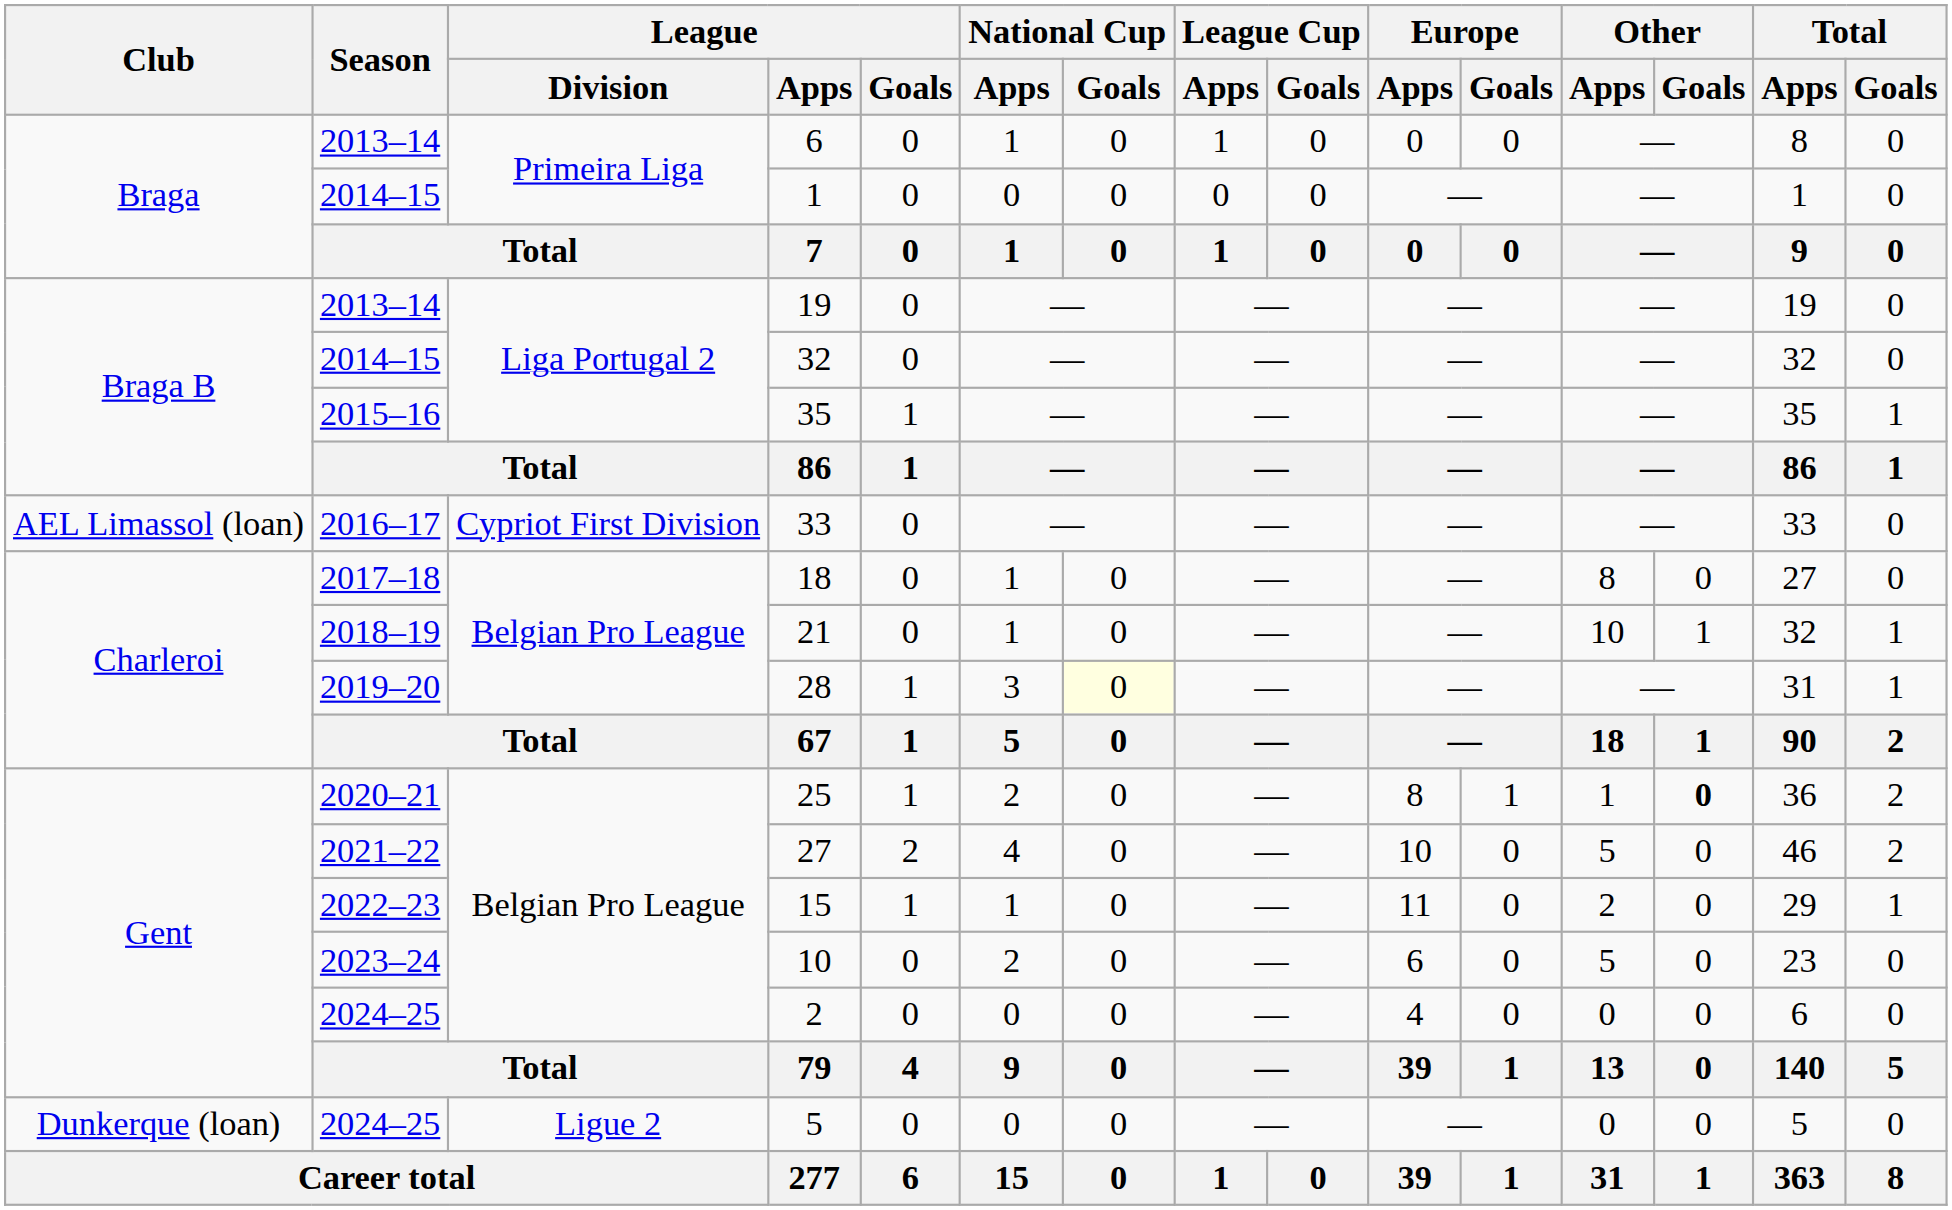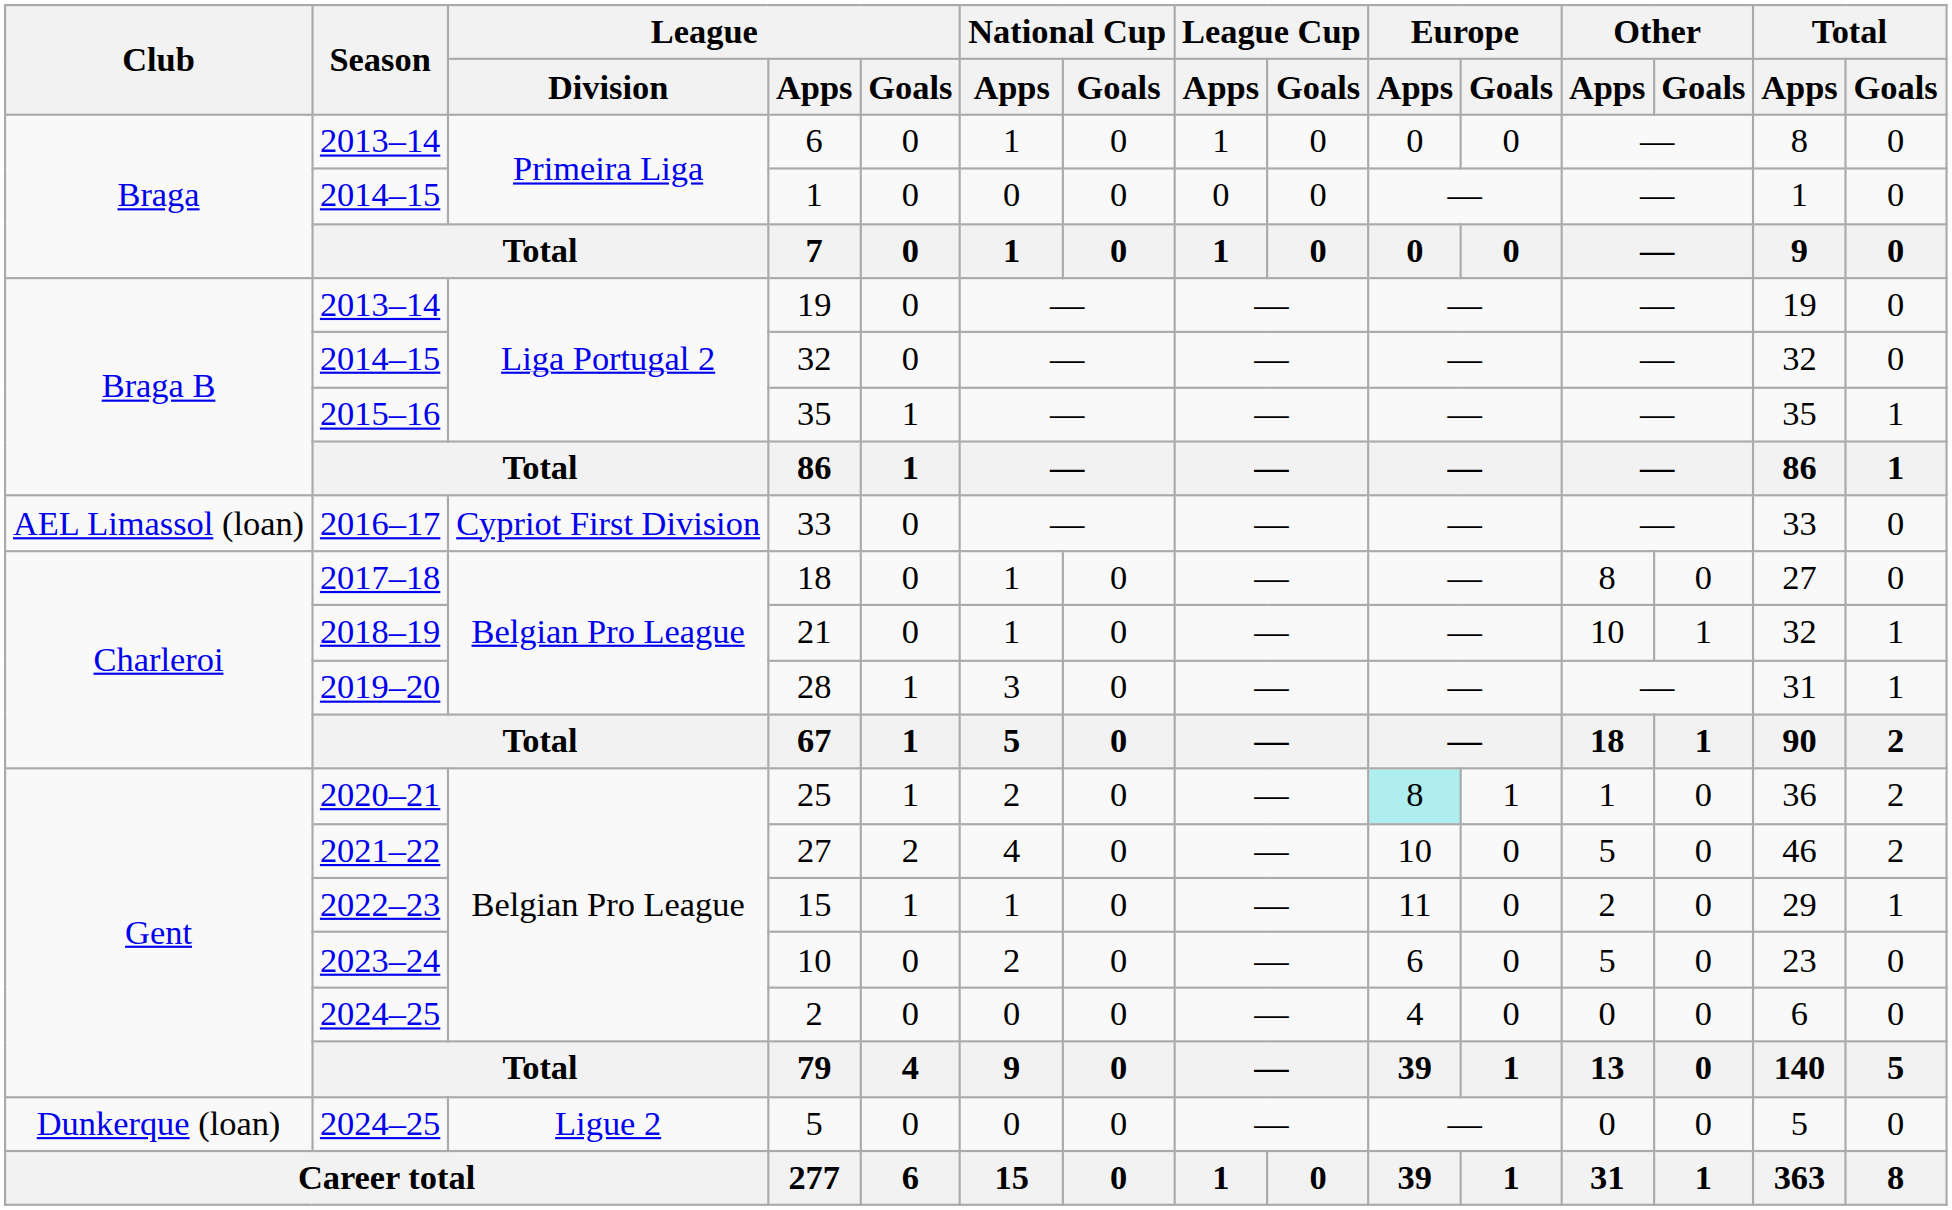(1119, 686) lightyellow background -> (1119, 686) no background
(1415, 795) no background -> (1415, 795) paleturquoise background
(1703, 795) bold -> (1703, 795) normal
